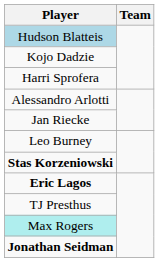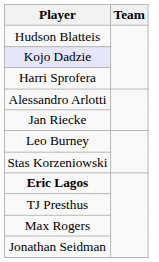(60, 36) lightblue background -> (57, 36) no background
(60, 57) no background -> (57, 57) lavender background
(60, 162) bold -> (57, 162) normal
(60, 225) paleturquoise background -> (57, 225) no background
(60, 246) bold -> (57, 246) normal
